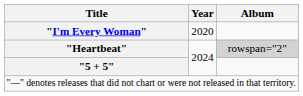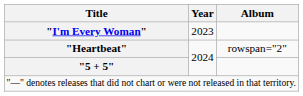(202, 31) 2020 -> (202, 31) 2023
(257, 48) lightgrey background -> (257, 48) no background
